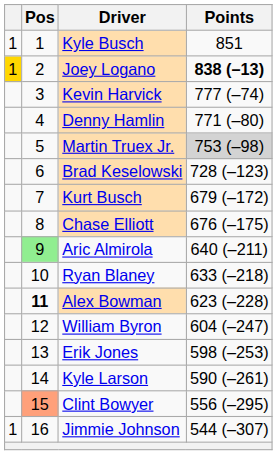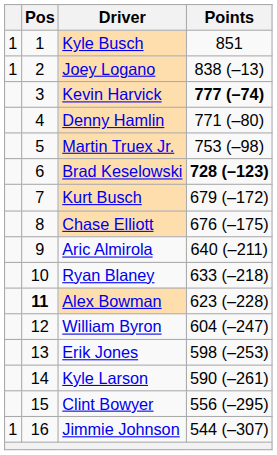(13, 69) gold background -> (13, 69) no background
(229, 69) bold -> (229, 69) normal
(229, 95) normal -> (229, 95) bold
(229, 146) lightgrey background -> (229, 146) no background
(229, 172) normal -> (229, 172) bold
(40, 249) lightgreen background -> (40, 249) no background
(40, 404) lightsalmon background -> (40, 404) no background
